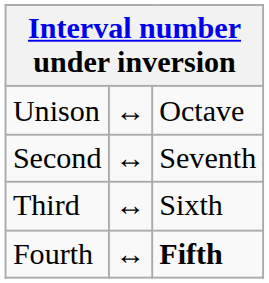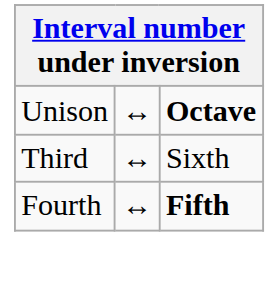(202, 109) normal -> (211, 109) bold
- row: (57, 157)
